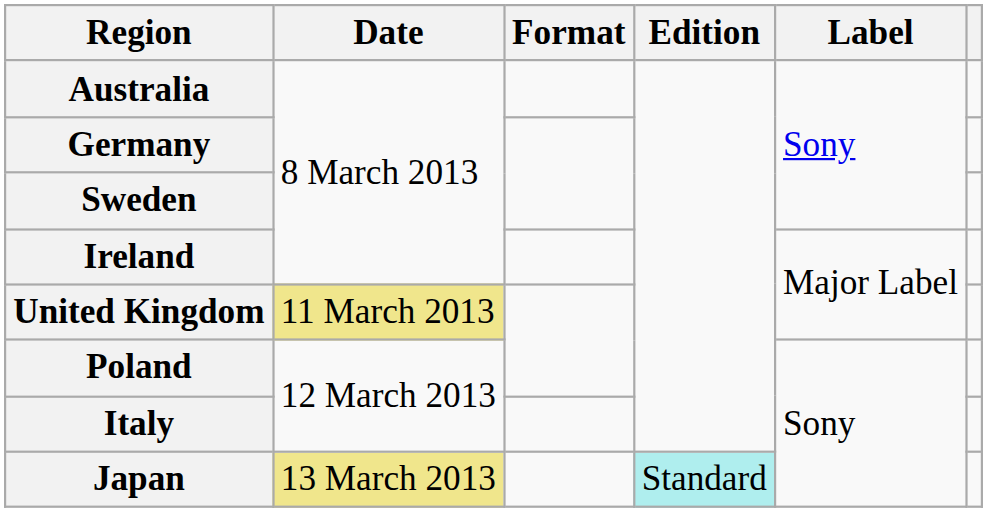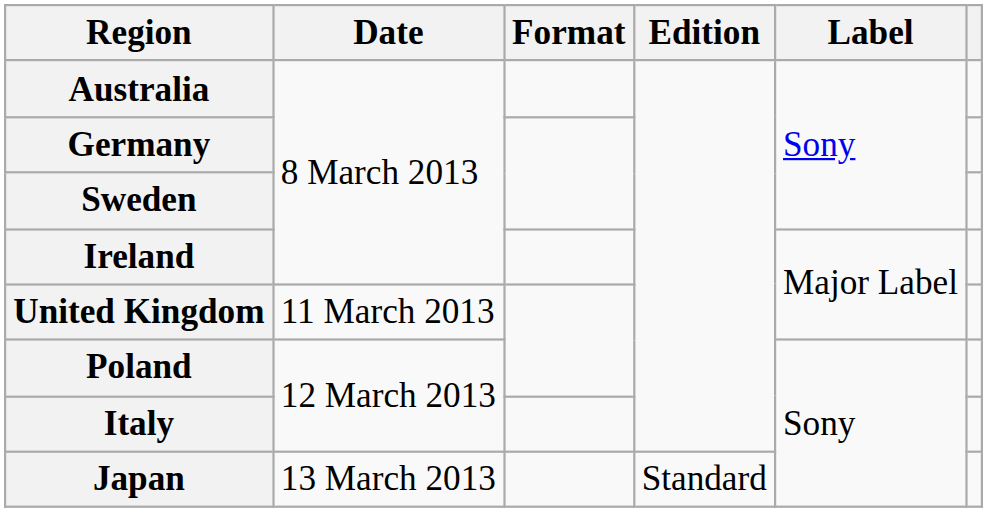(388, 311) khaki background -> (388, 311) no background
(388, 479) khaki background -> (388, 479) no background
(704, 479) paleturquoise background -> (704, 479) no background
